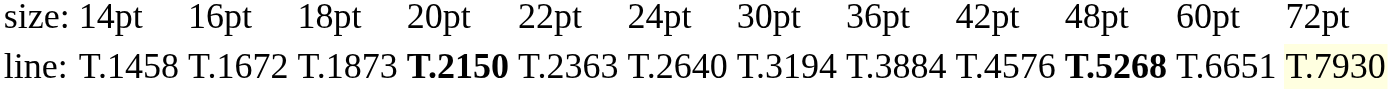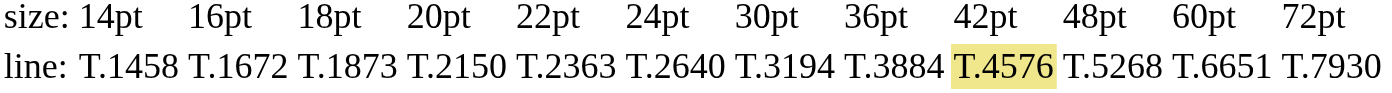(458, 65) bold -> (457, 65) normal
(1006, 65) no background -> (1004, 65) khaki background
(1116, 65) bold -> (1113, 65) normal
(1336, 65) lightyellow background -> (1332, 65) no background
